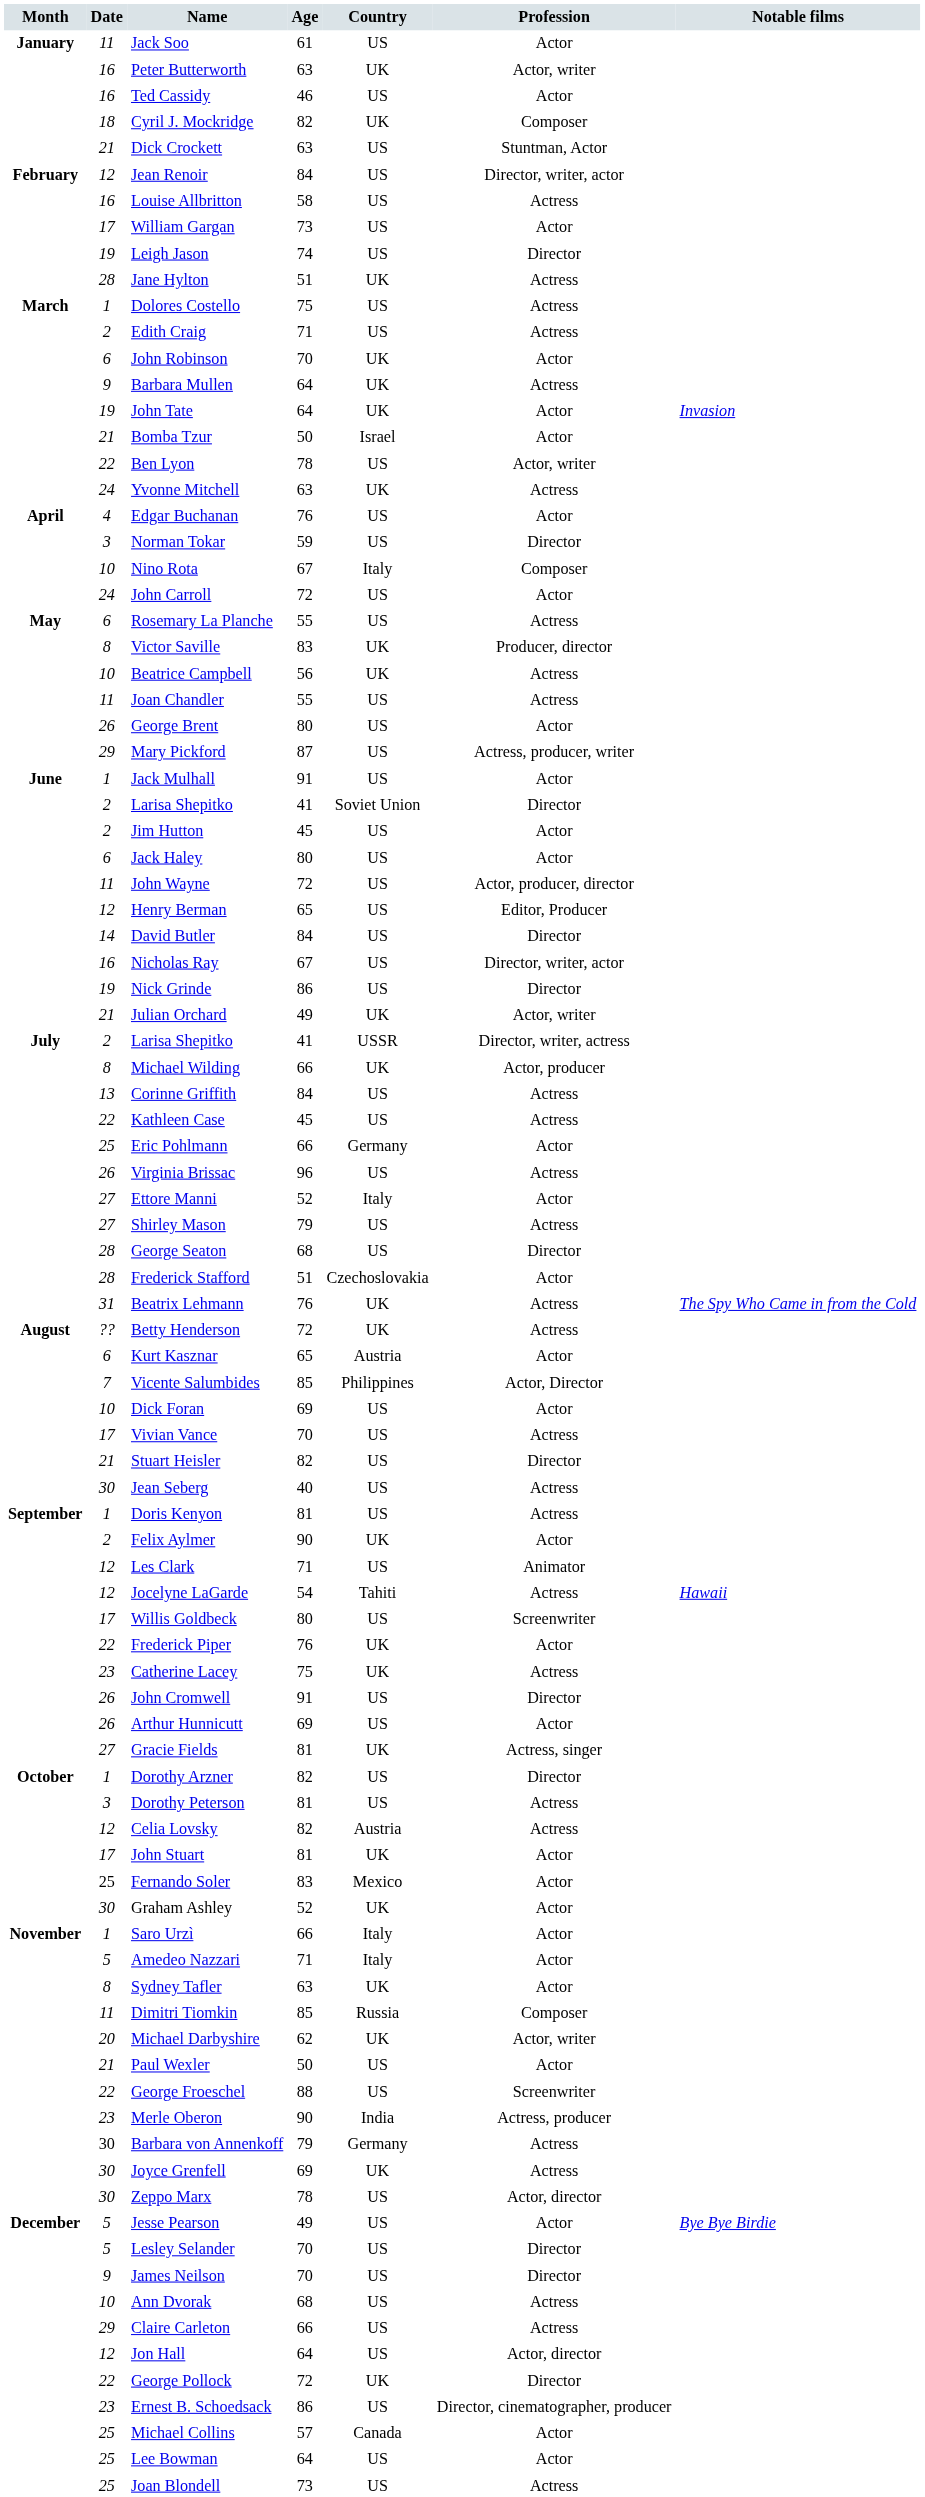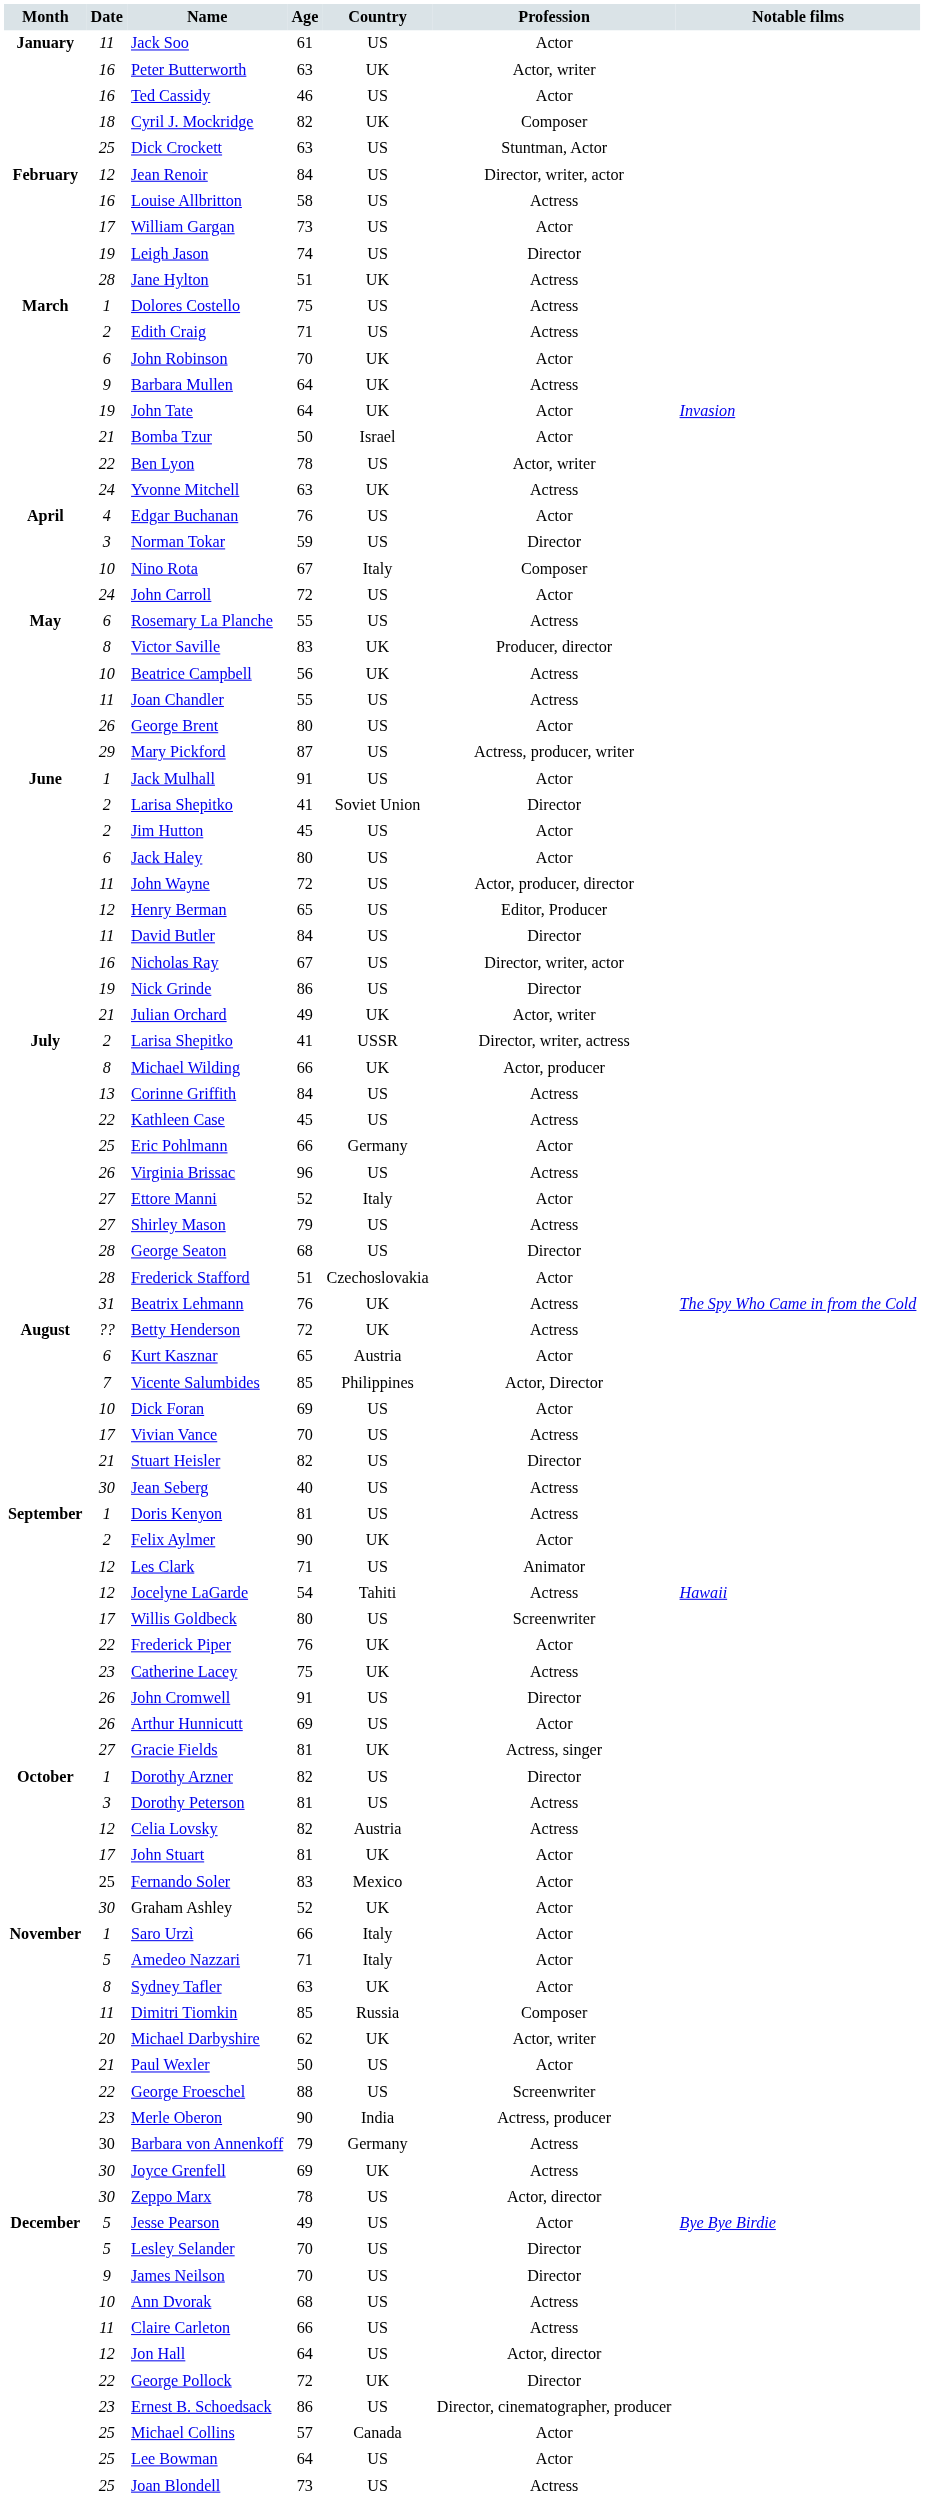(107, 148) 21 -> (107, 148) 25
(107, 936) 14 -> (107, 936) 11
(107, 2328) 29 -> (107, 2328) 11
